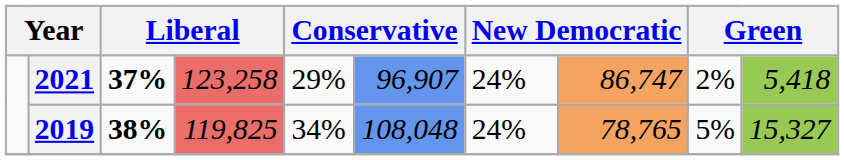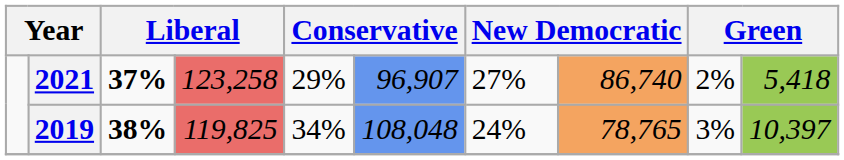(499, 79) 24% -> (499, 79) 27%
(641, 79) 86,747 -> (641, 79) 86,740
(715, 128) 5% -> (715, 128) 3%
(790, 128) 15,327 -> (790, 128) 10,397
